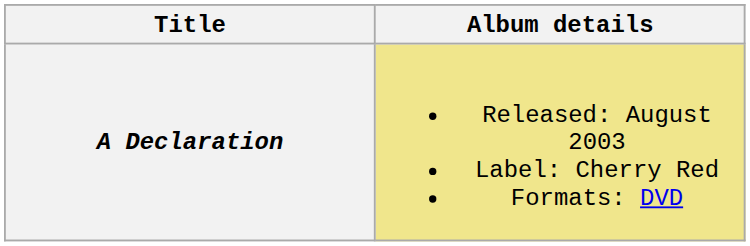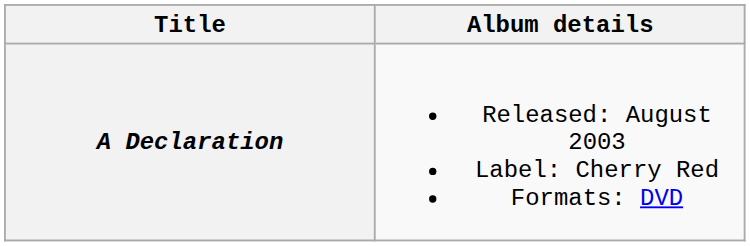(560, 156) khaki background -> (560, 156) no background
